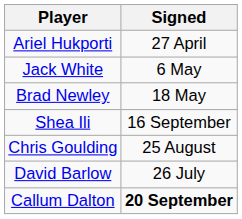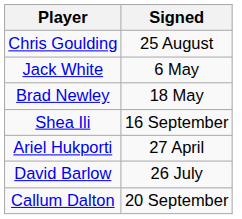rows swapped: (63, 43) <-> (63, 148)
(179, 200) bold -> (177, 200) normal
